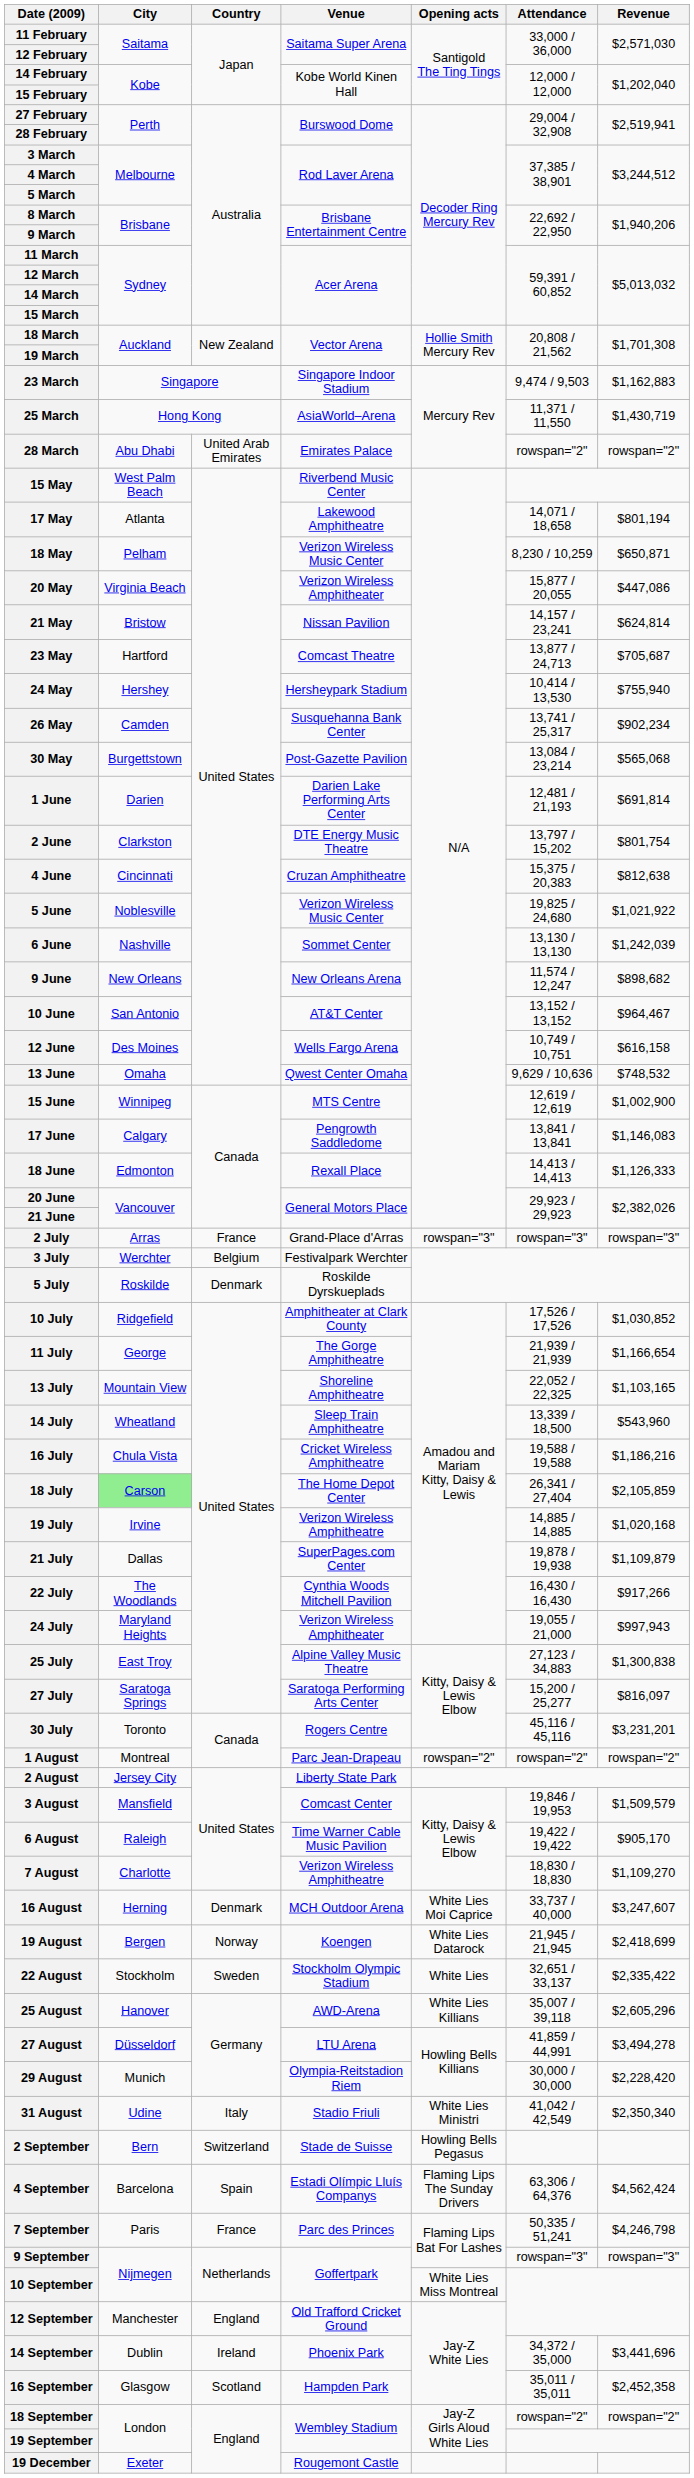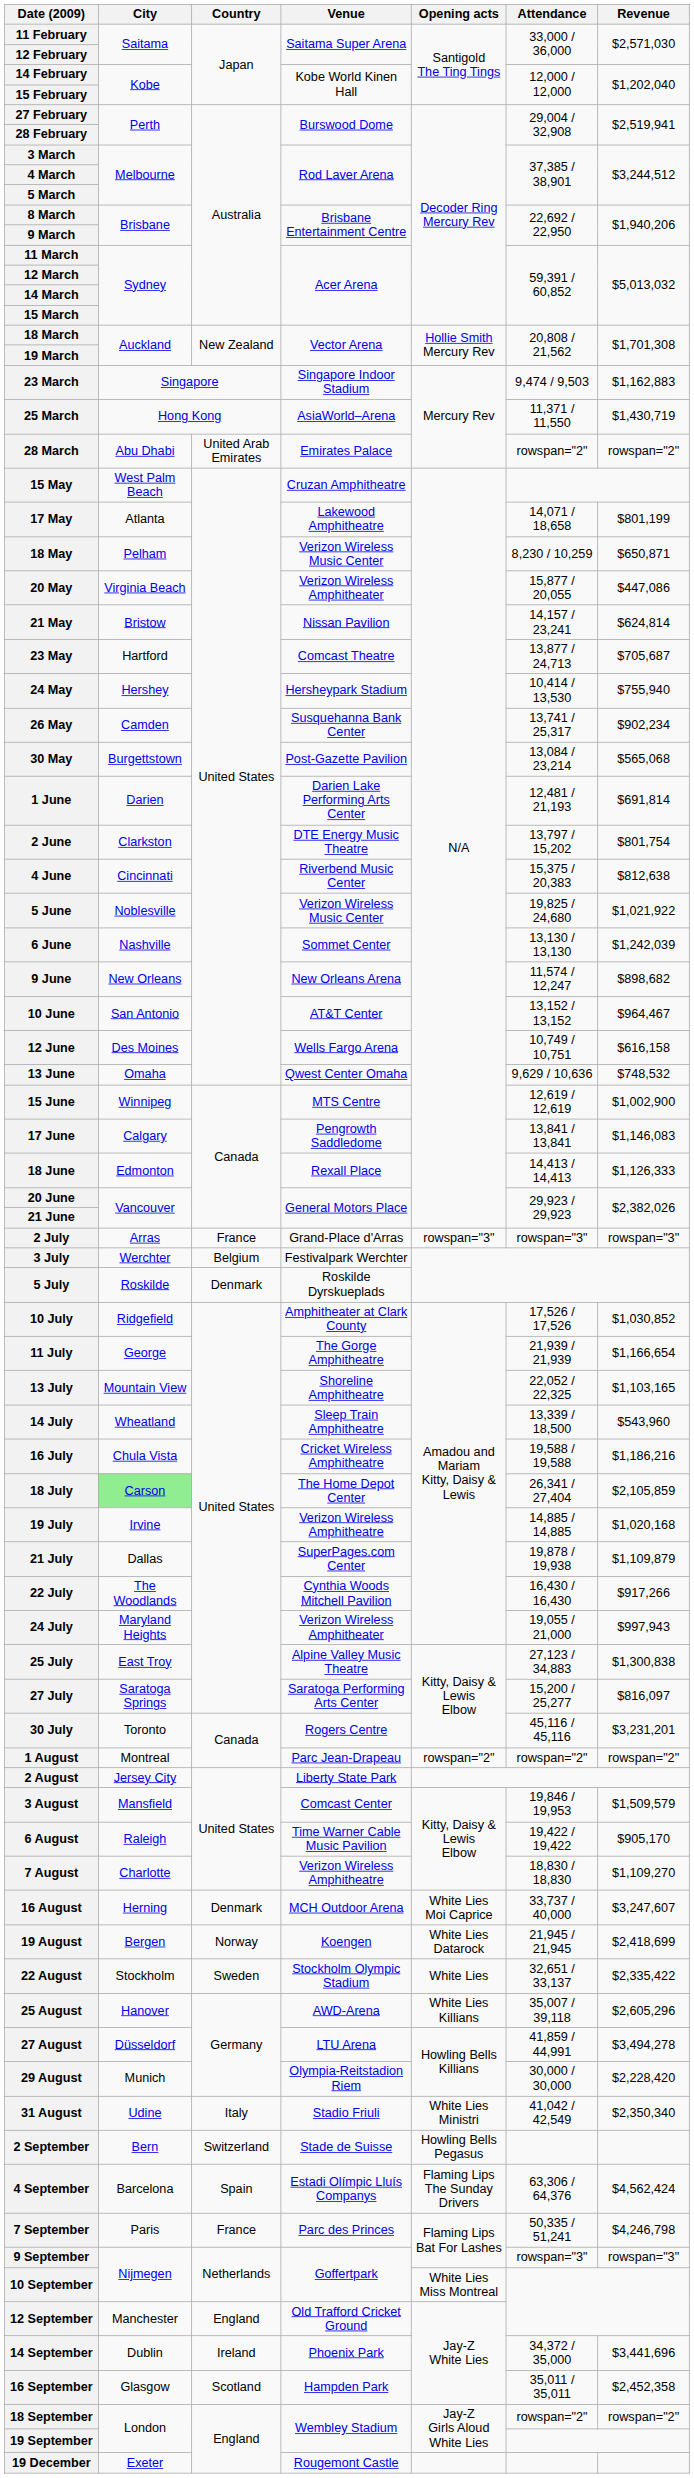(346, 485) Riverbend Music Center -> (346, 485) Cruzan Amphitheatre
(644, 519) $801,194 -> (644, 519) $801,199
(346, 876) Cruzan Amphitheatre -> (346, 876) Riverbend Music Center
